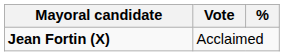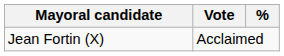(59, 39) bold -> (56, 39) normal
